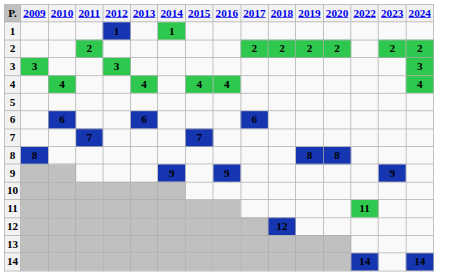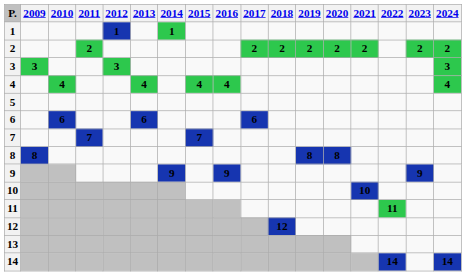+ column: (365, 13)
